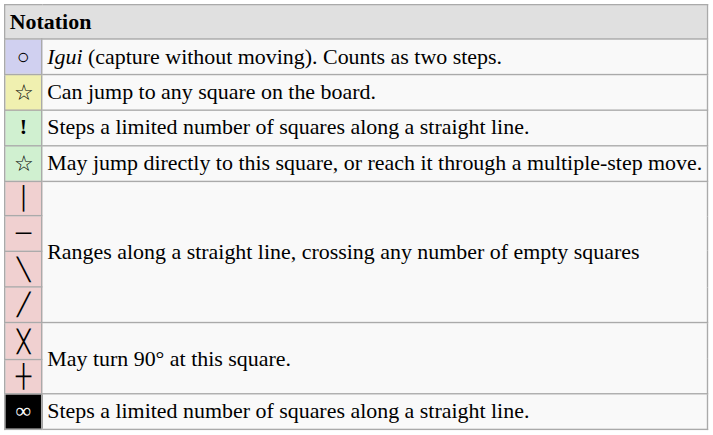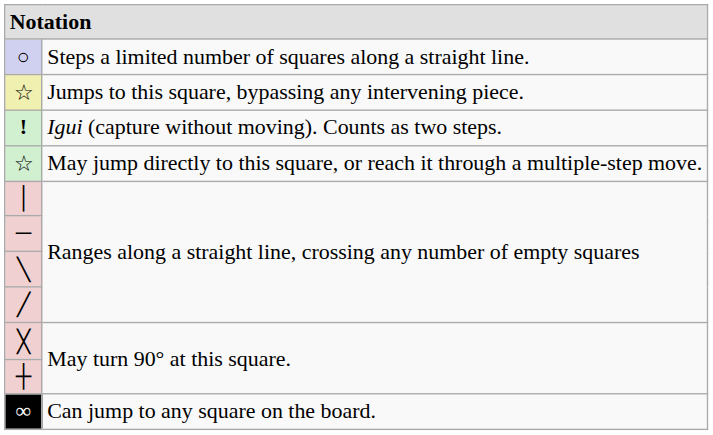(275, 56) Igui (capture without moving). Counts as two steps. -> (288, 56) Steps a limited number of squares along a straight line.
(212, 92) Can jump to any square on the board. -> (286, 92) Jumps to this square, bypassing any intervening piece.
(288, 127) Steps a limited number of squares along a straight line. -> (275, 127) Igui (capture without moving). Counts as two steps.
(288, 411) Steps a limited number of squares along a straight line. -> (212, 411) Can jump to any square on the board.
